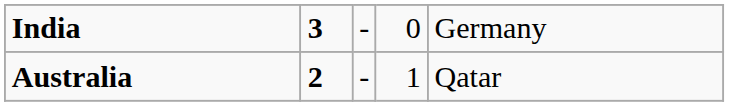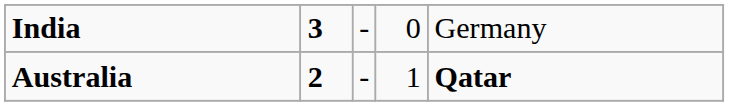(468, 76) normal -> (473, 76) bold
